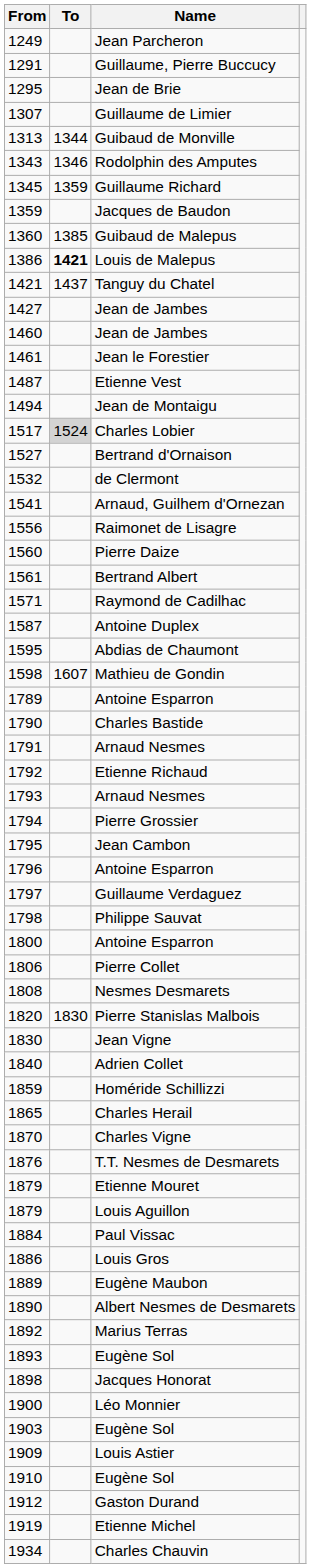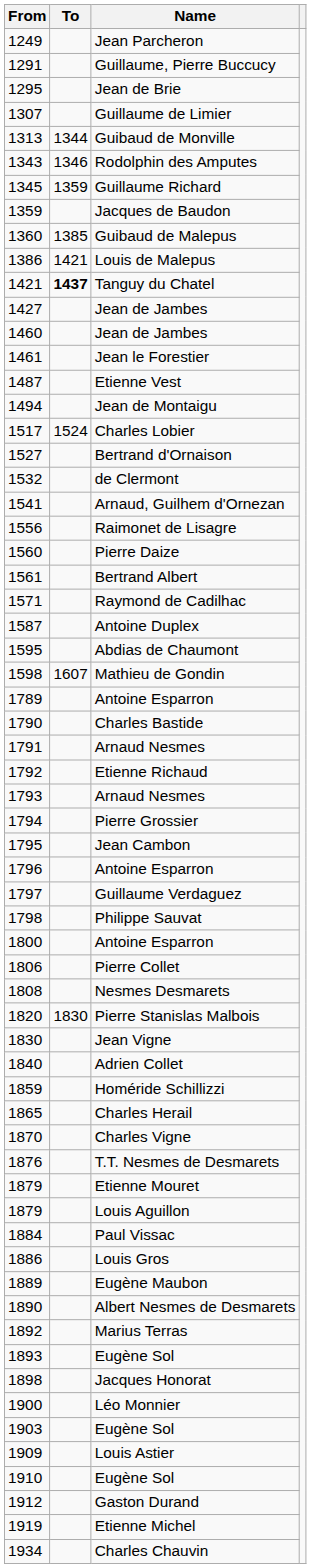(71, 260) bold -> (71, 260) normal
(71, 284) normal -> (71, 284) bold
(71, 430) lightgrey background -> (71, 430) no background
